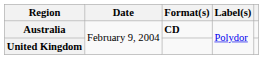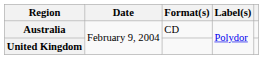(172, 29) bold -> (172, 29) normal
